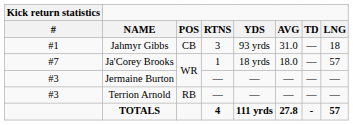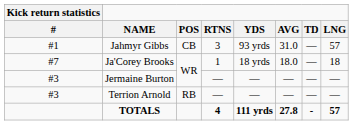(335, 45) 18 -> (335, 45) 57
(335, 62) 57 -> (335, 62) 18
